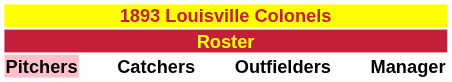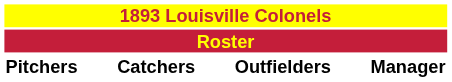(42, 66) pink background -> (42, 66) no background
